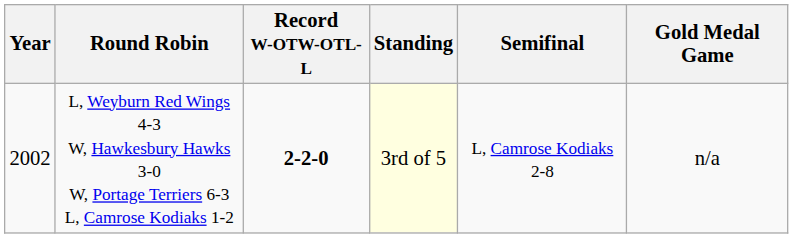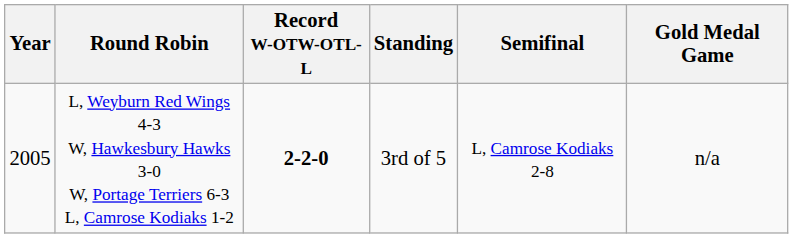(30, 158) 2002 -> (30, 158) 2005
(413, 158) lightyellow background -> (413, 158) no background
